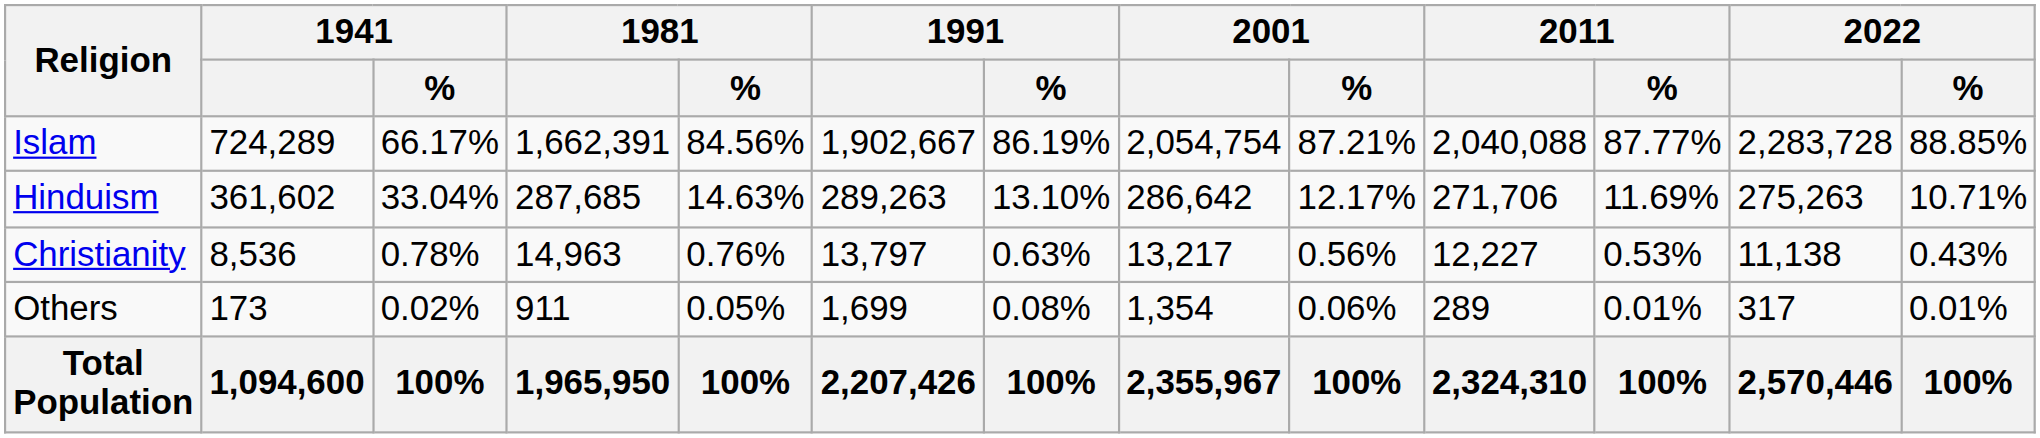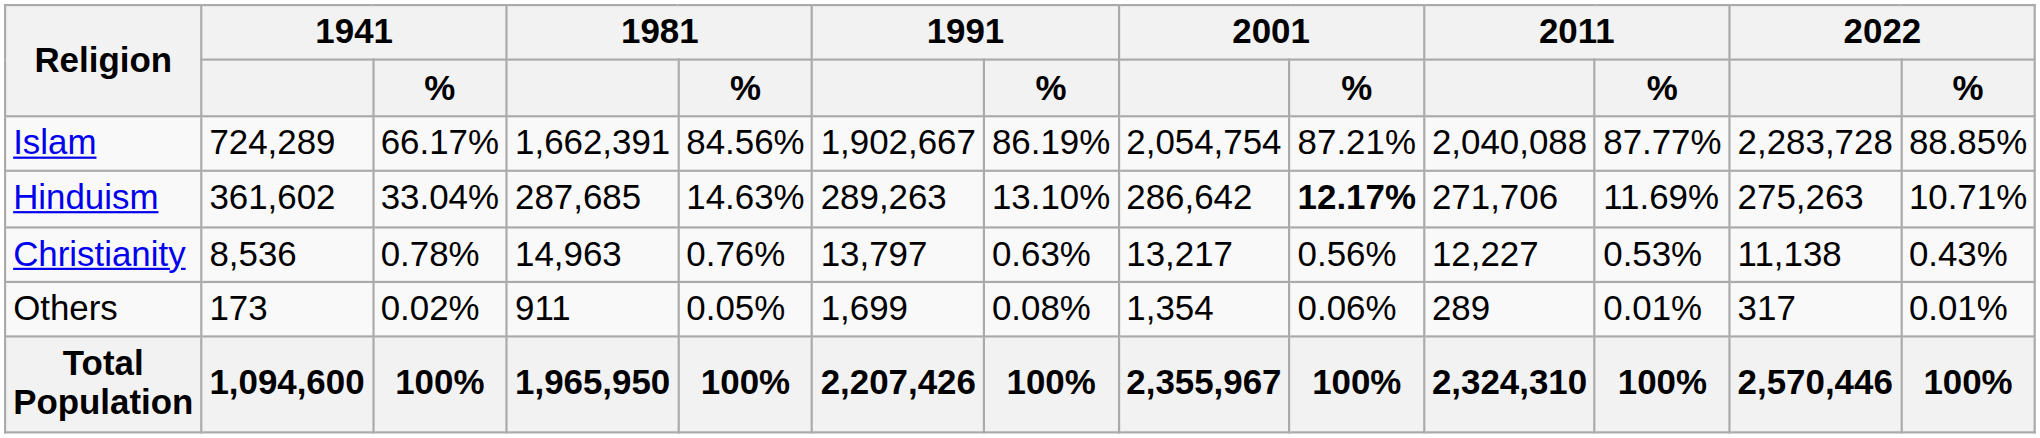(1357, 198) normal -> (1357, 198) bold
